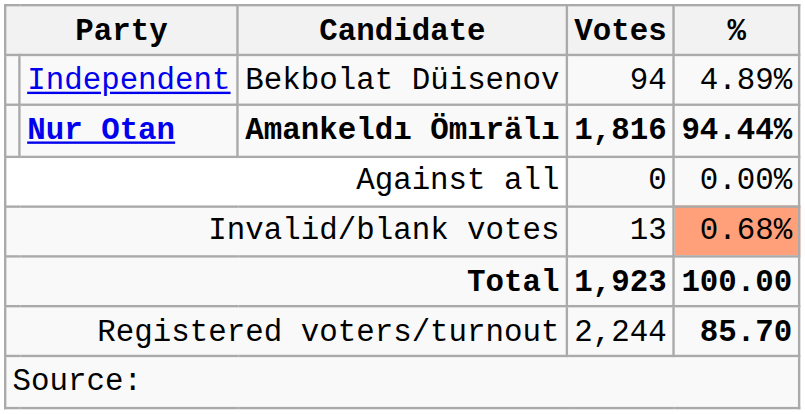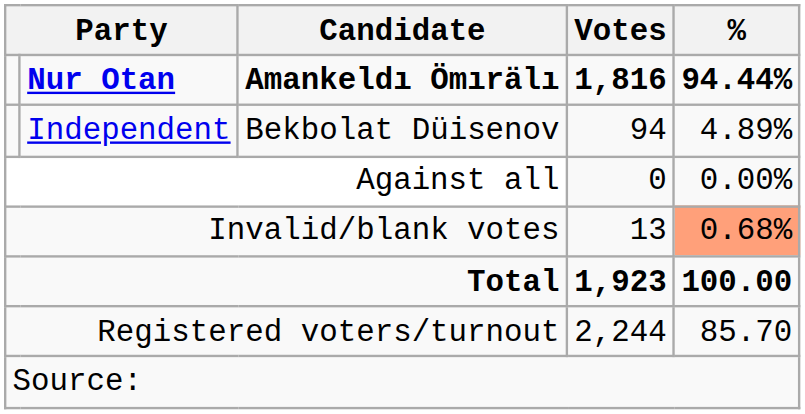rows swapped: (101, 131) <-> (129, 81)
(746, 332) bold -> (746, 332) normal
